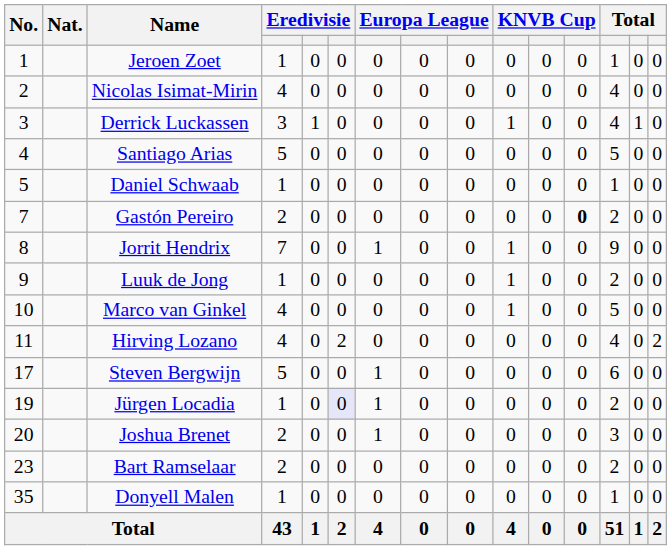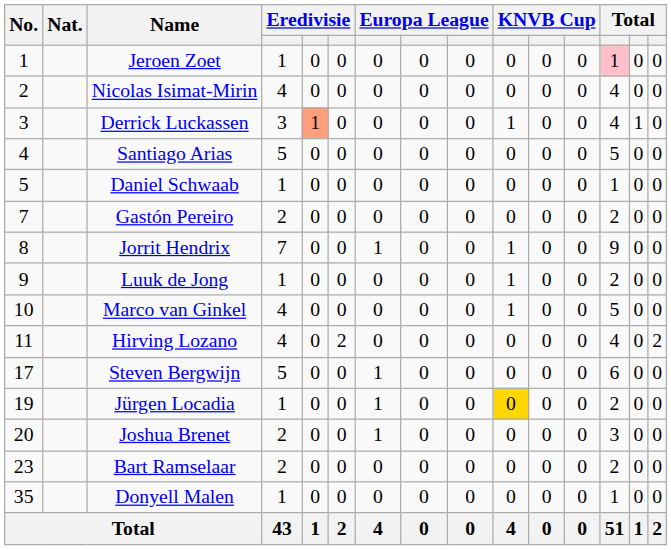(614, 60) no background -> (614, 60) pink background
(315, 122) no background -> (315, 122) lightsalmon background
(582, 216) bold -> (582, 216) normal
(342, 403) lavender background -> (342, 403) no background
(511, 403) no background -> (511, 403) gold background
